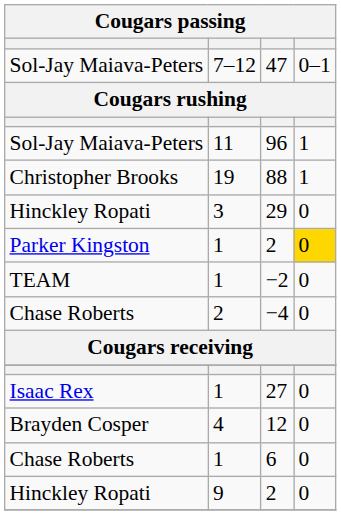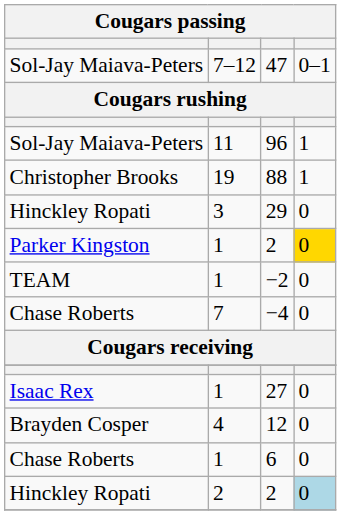(218, 313) 2 -> (218, 313) 7
(218, 493) 9 -> (218, 493) 2
(304, 493) no background -> (304, 493) lightblue background
